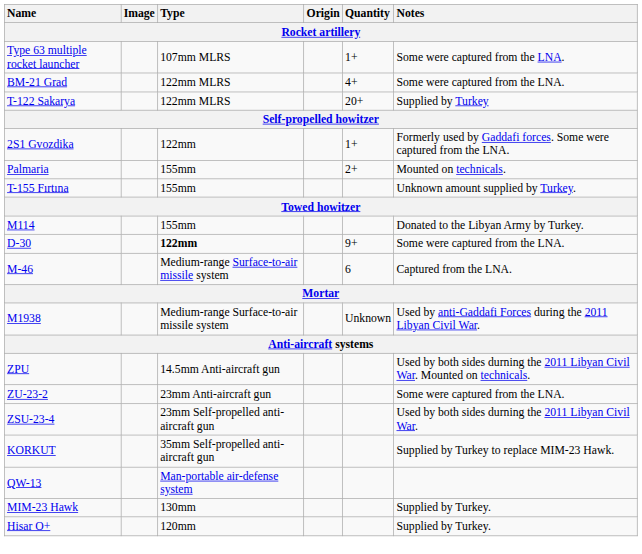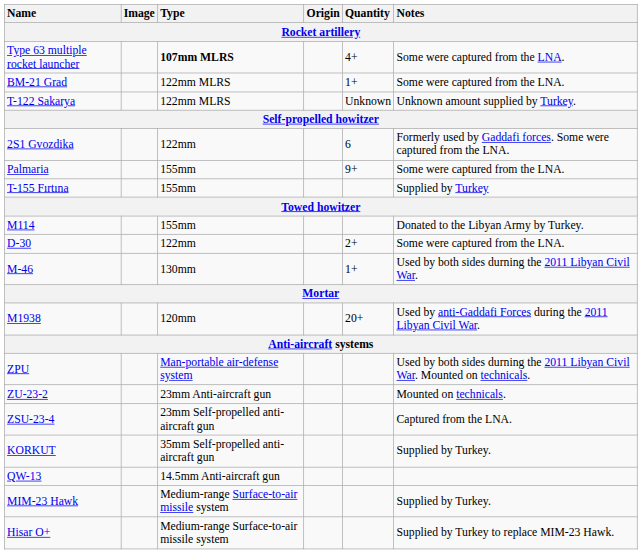(195, 57) normal -> (197, 57) bold
(351, 57) 1+ -> (351, 57) 4+
(351, 82) 4+ -> (351, 82) 1+
(354, 100) 20+ -> (368, 100) Unknown
(443, 100) Supplied by Turkey -> (486, 100) Unknown amount supplied by Turkey.
(351, 144) 1+ -> (348, 144) 6
(351, 169) 2+ -> (351, 169) 9+
(451, 169) Mounted on technicals. -> (480, 169) Some were captured from the LNA.
(486, 188) Unknown amount supplied by Turkey. -> (443, 188) Supplied by Turkey
(179, 243) bold -> (178, 243) normal
(351, 243) 9+ -> (351, 243) 2+
(229, 268) Medium-range Surface-to-air missile system -> (178, 268) 130mm
(348, 268) 6 -> (351, 268) 1+
(454, 268) Captured from the LNA. -> (513, 268) Used by both sides durning the 2011 Libyan Civil War.
(229, 319) Medium-range Surface-to-air missile system -> (178, 319) 120mm
(368, 319) Unknown -> (354, 319) 20+
(220, 369) 14.5mm Anti-aircraft gun -> (219, 369) Man-portable air-defense system
(480, 394) Some were captured from the LNA. -> (451, 394) Mounted on technicals.
(513, 419) Used by both sides durning the 2011 Libyan Civil War. -> (454, 419) Captured from the LNA.
(505, 451) Supplied by Turkey to replace MIM-23 Hawk. -> (444, 451) Supplied by Turkey.
(219, 482) Man-portable air-defense system -> (220, 476) 14.5mm Anti-aircraft gun
(178, 507) 130mm -> (229, 501) Medium-range Surface-to-air missile system
(178, 526) 120mm -> (229, 532) Medium-range Surface-to-air missile system
(444, 526) Supplied by Turkey. -> (505, 532) Supplied by Turkey to replace MIM-23 Hawk.
